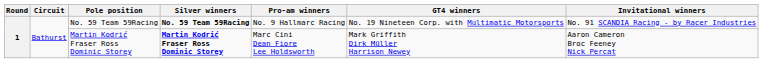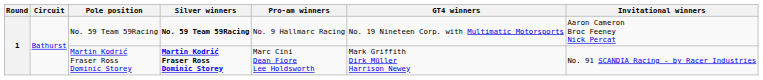(662, 23) No. 91 SCANDIA Racing - by Racer Industries -> (596, 31) Aaron Cameron Broc Feeney Nick Percat
(596, 43) Aaron Cameron Broc Feeney Nick Percat -> (662, 60) No. 91 SCANDIA Racing - by Racer Industries
